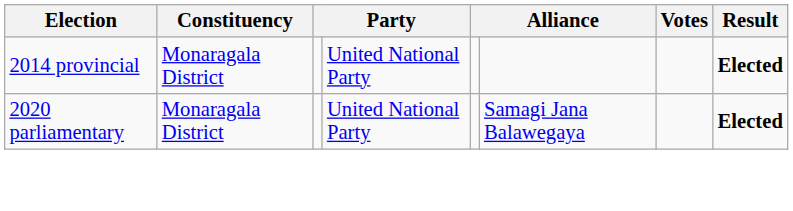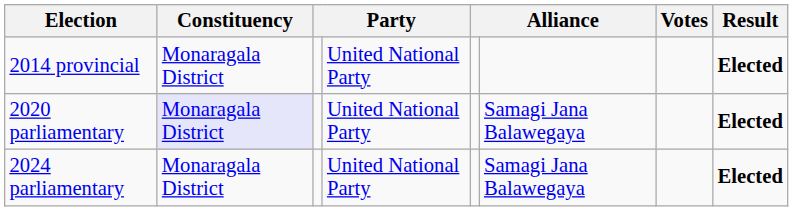(211, 121) no background -> (211, 121) lavender background
+ row: (67, 177)
